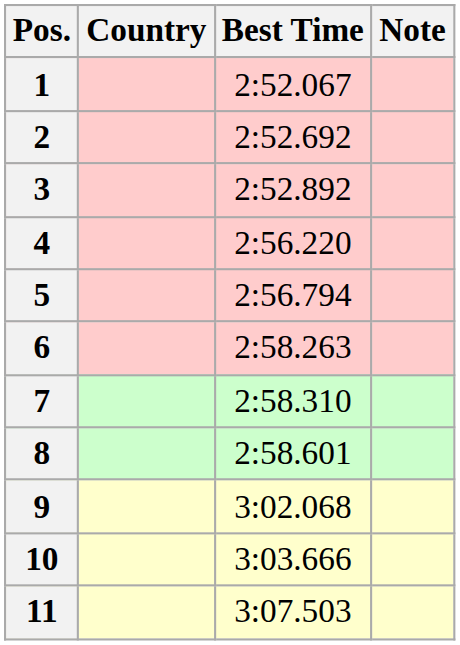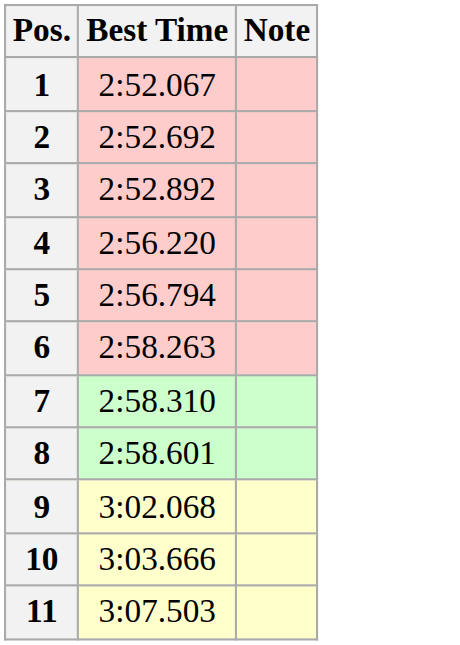- column: (146, 30)
